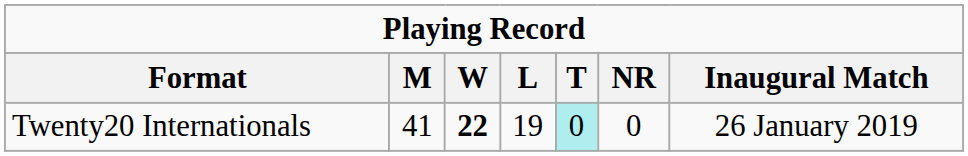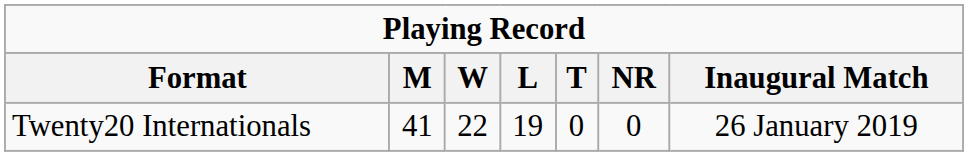(473, 126) bold -> (473, 126) normal
(576, 126) paleturquoise background -> (576, 126) no background
